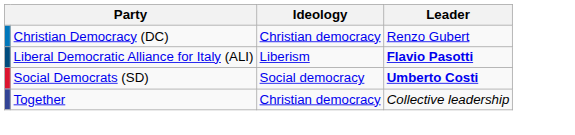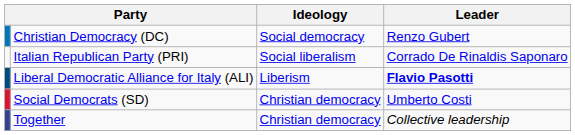(320, 36) Christian democracy -> (312, 36) Social democracy
+ row: (101, 57)
(312, 78) Social democracy -> (320, 99) Christian democracy
(433, 78) bold -> (429, 99) normal
